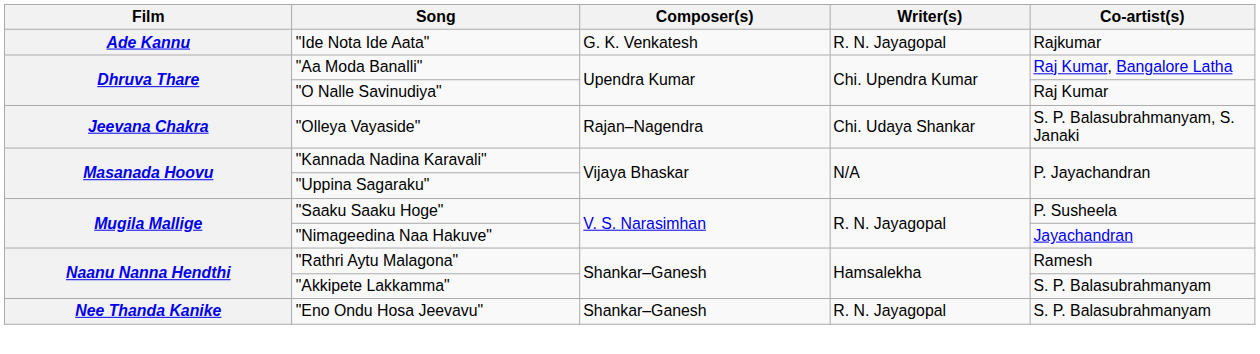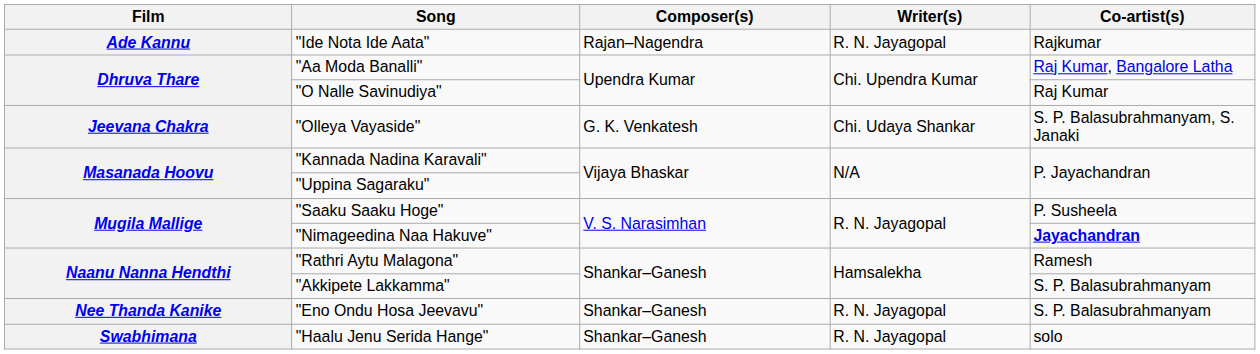(641, 42) G. K. Venkatesh -> (643, 42) Rajan–Nagendra
(643, 126) Rajan–Nagendra -> (641, 126) G. K. Venkatesh
(1083, 235) normal -> (1087, 235) bold
+ row: (392, 336)
